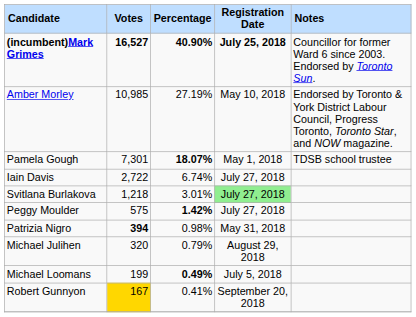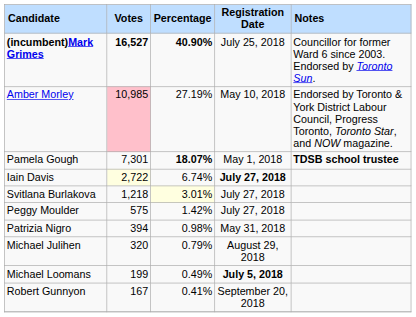(253, 42) bold -> (253, 42) normal
(132, 95) no background -> (132, 95) pink background
(342, 160) normal -> (346, 160) bold
(135, 177) no background -> (135, 177) lightyellow background
(253, 177) normal -> (253, 177) bold
(197, 194) no background -> (197, 194) lightyellow background
(253, 194) lightgreen background -> (253, 194) no background
(197, 211) bold -> (197, 211) normal
(139, 228) bold -> (139, 228) normal
(197, 274) bold -> (197, 274) normal
(253, 274) normal -> (253, 274) bold
(139, 291) gold background -> (139, 291) no background
